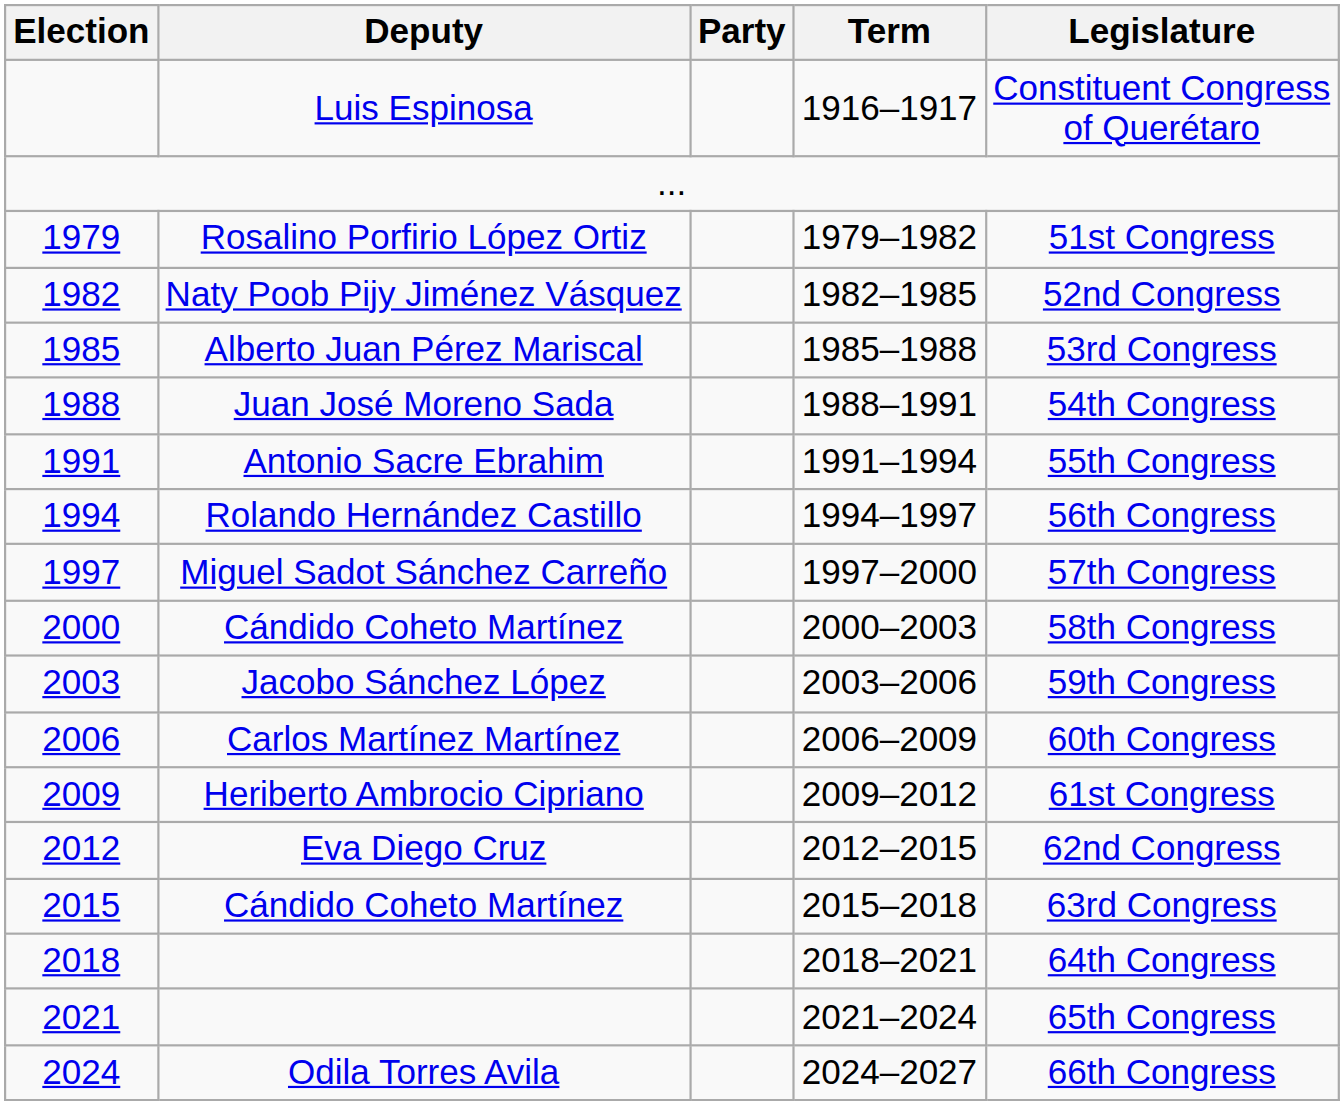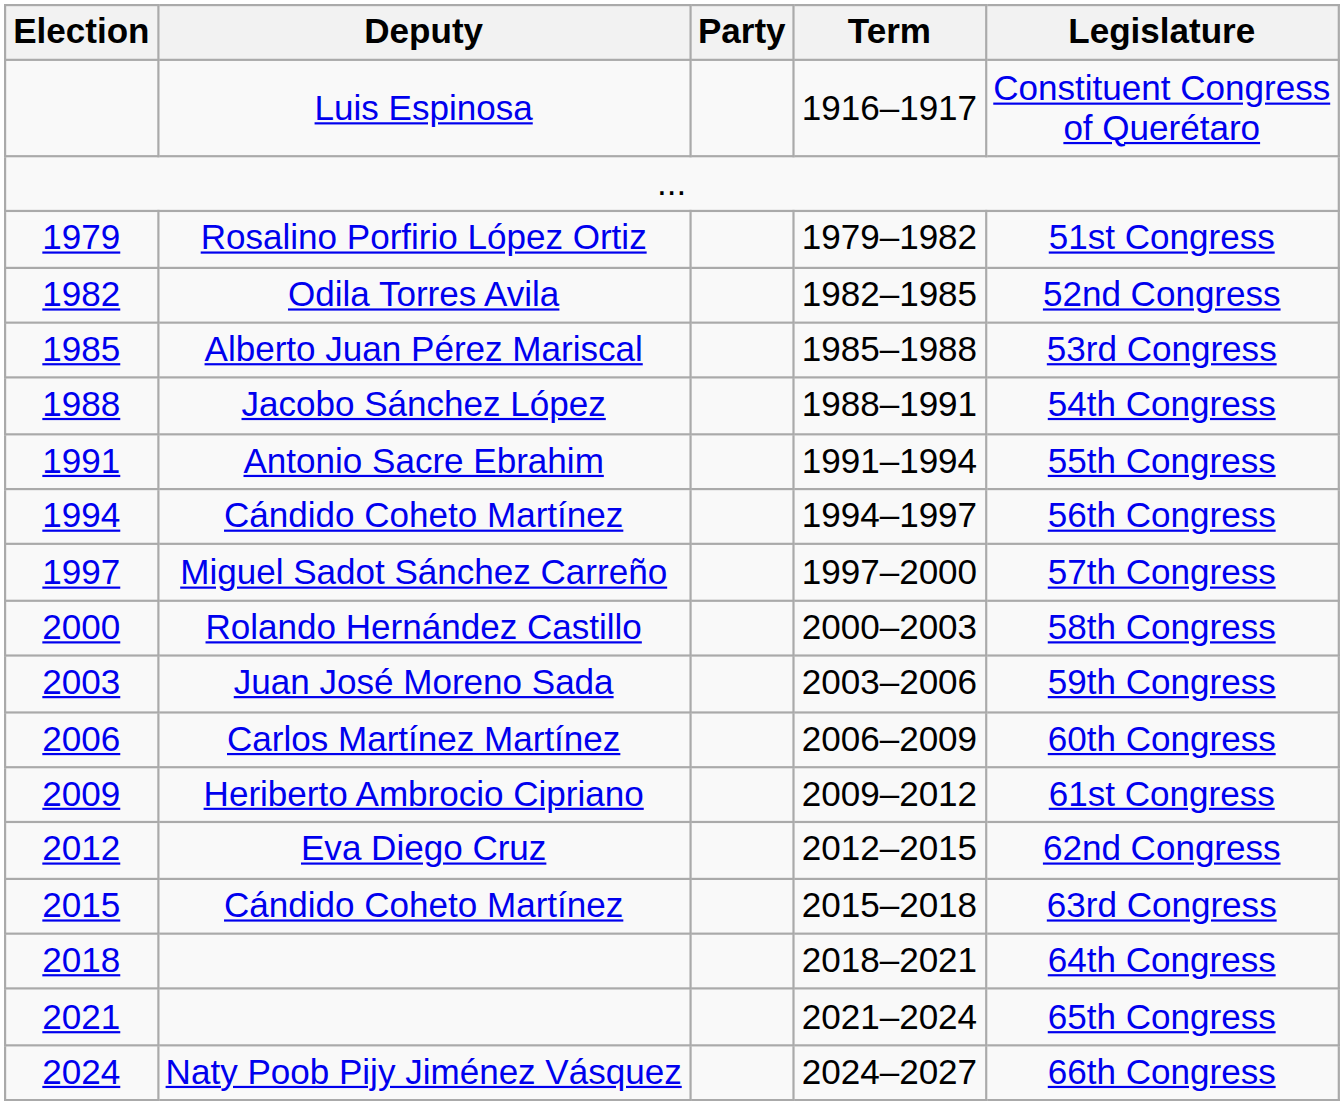(424, 293) Naty Poob Pijy Jiménez Vásquez -> (424, 293) Odila Torres Avila
(424, 405) Juan José Moreno Sada -> (424, 405) Jacobo Sánchez López
(424, 516) Rolando Hernández Castillo -> (424, 516) Cándido Coheto Martínez
(424, 627) Cándido Coheto Martínez -> (424, 627) Rolando Hernández Castillo
(424, 682) Jacobo Sánchez López -> (424, 682) Juan José Moreno Sada
(424, 1071) Odila Torres Avila -> (424, 1071) Naty Poob Pijy Jiménez Vásquez
